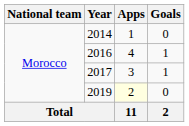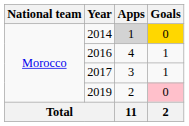(131, 33) no background -> (131, 33) lightgrey background
(166, 33) no background -> (166, 33) gold background
(131, 92) lightyellow background -> (131, 92) no background
(166, 92) no background -> (166, 92) pink background
